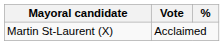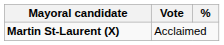(60, 31) normal -> (63, 31) bold
